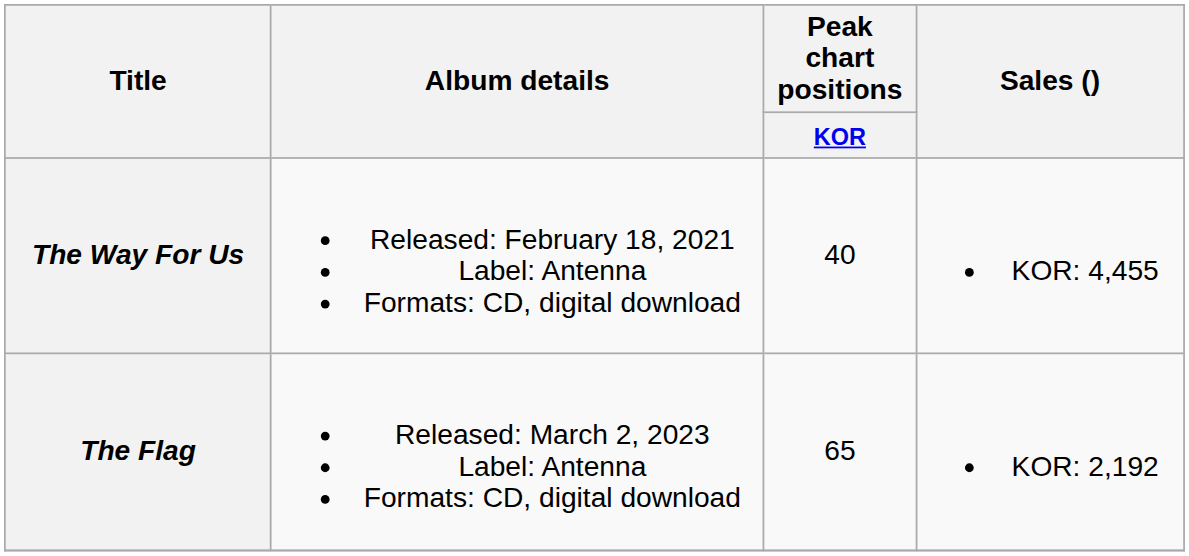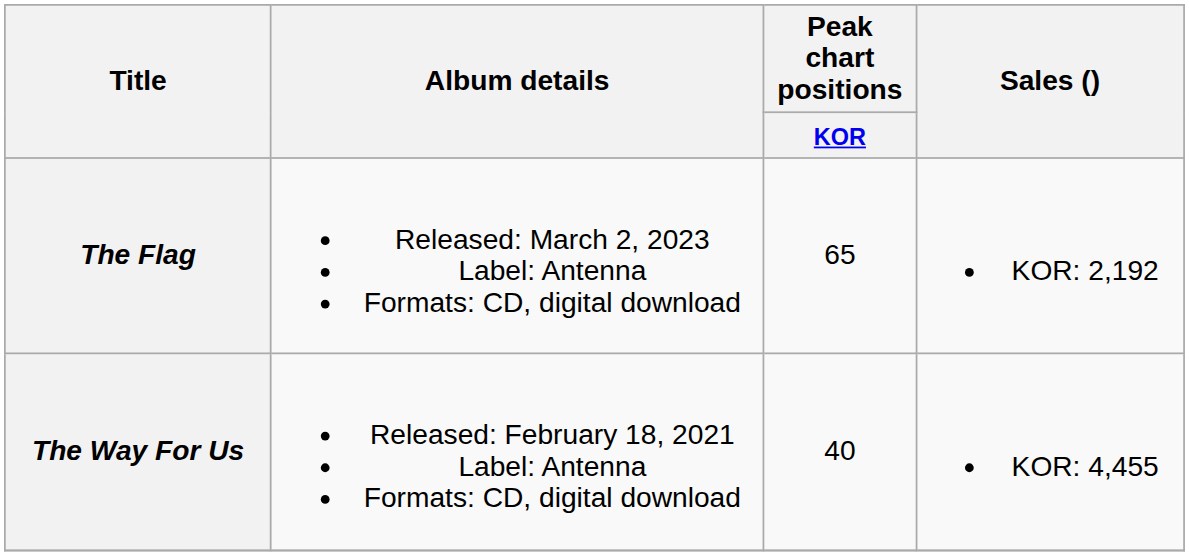rows swapped: (138, 255) <-> (138, 451)
